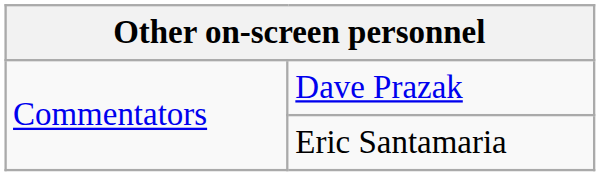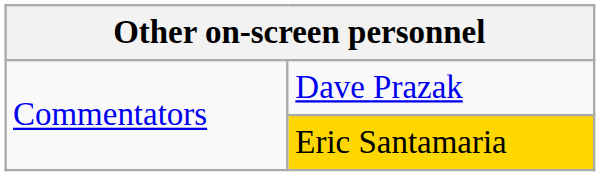(401, 141) no background -> (401, 141) gold background
